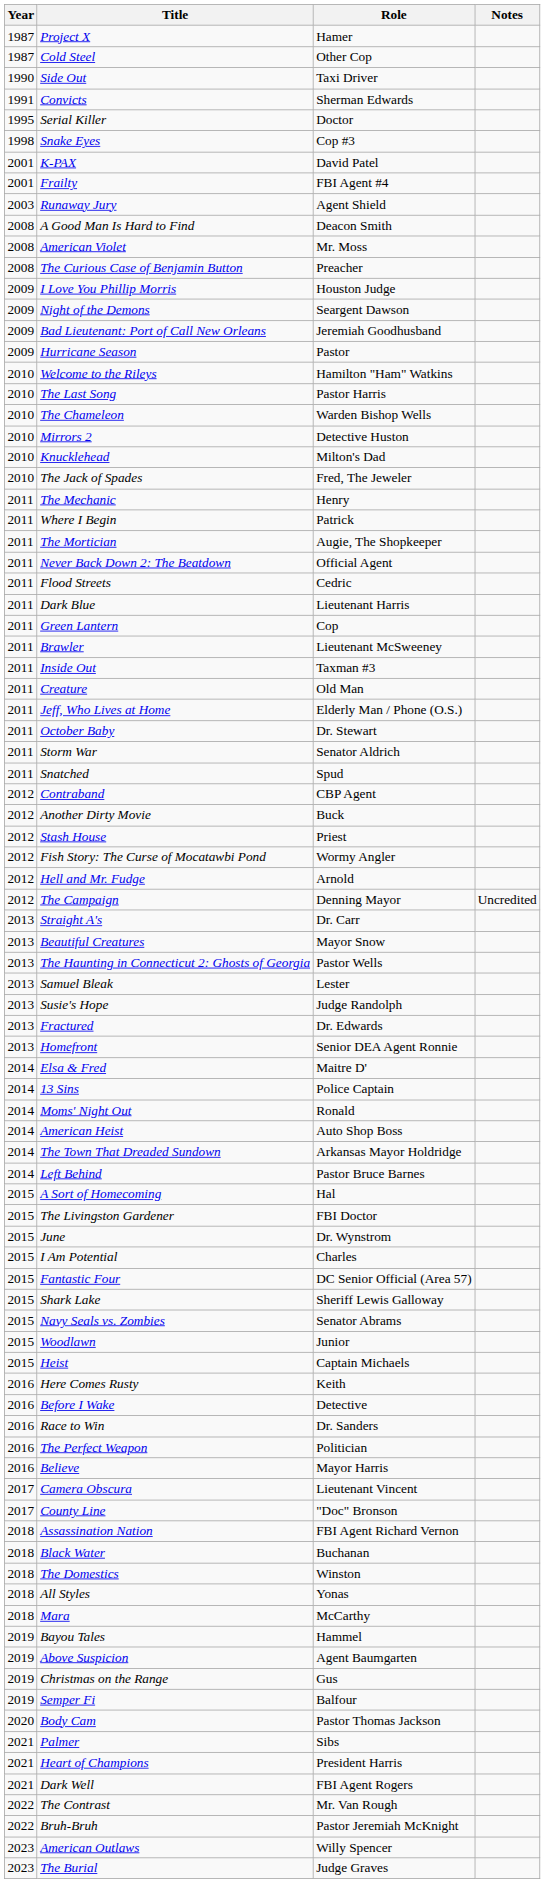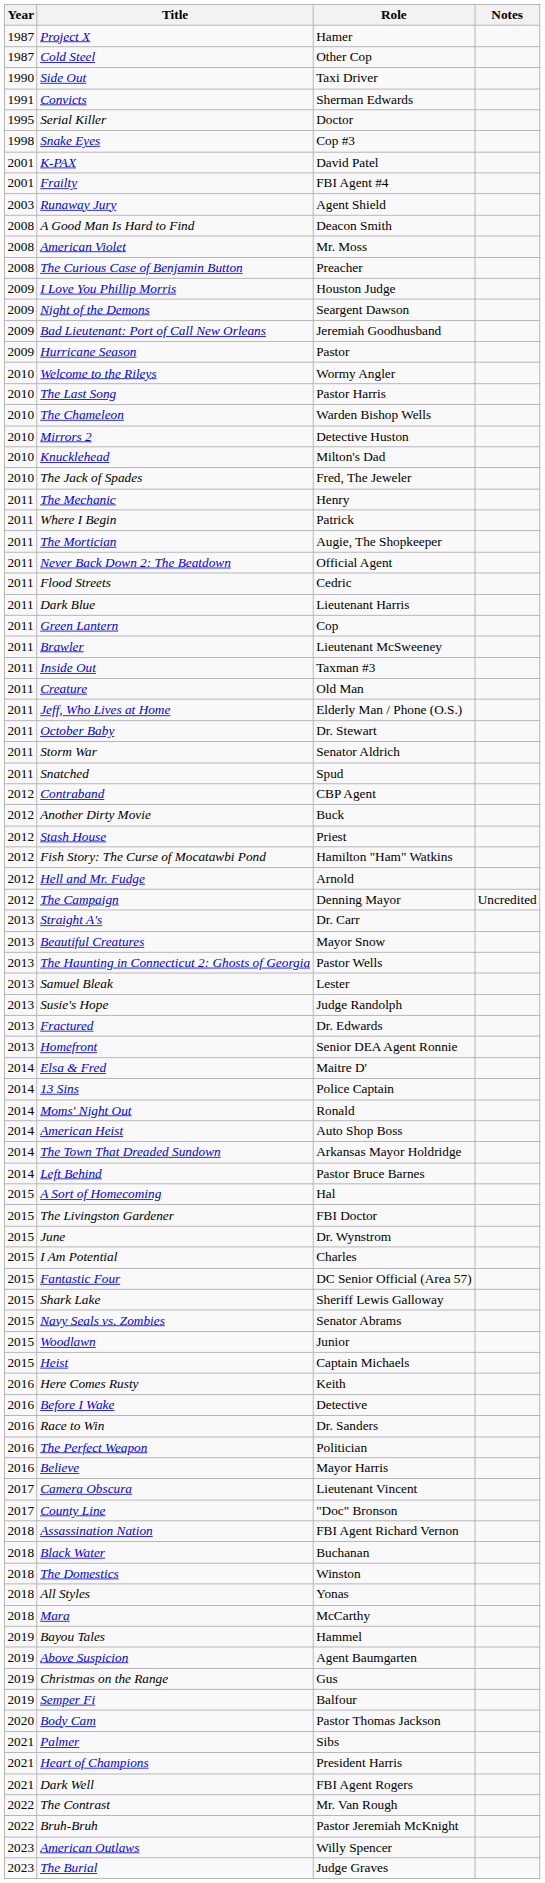(384, 373) Hamilton "Ham" Watkins -> (356, 373) Wormy Angler
(356, 857) Wormy Angler -> (384, 857) Hamilton "Ham" Watkins
